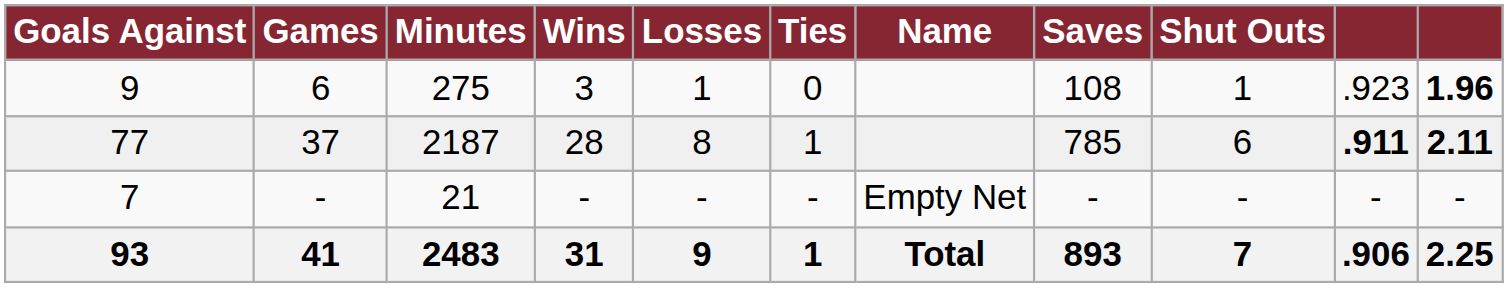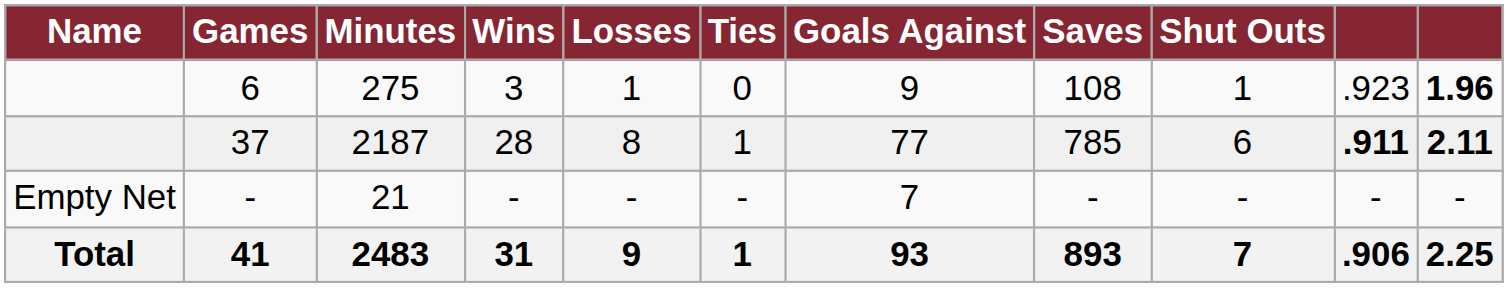columns swapped: (945, 32) <-> (130, 32)
